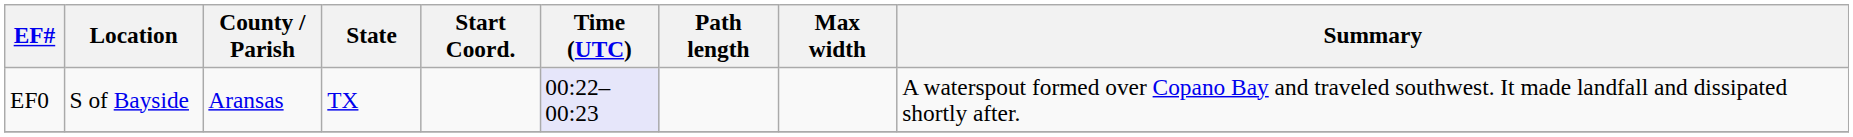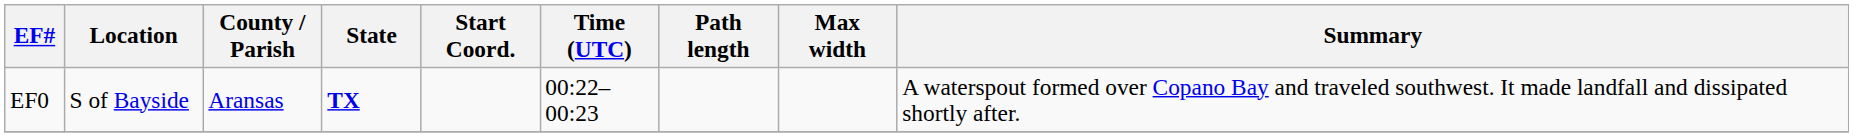(343, 99) normal -> (344, 99) bold
(578, 99) lavender background -> (578, 99) no background
